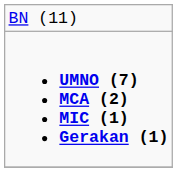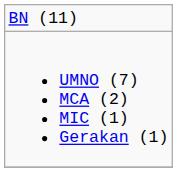(88, 109) bold -> (88, 109) normal
